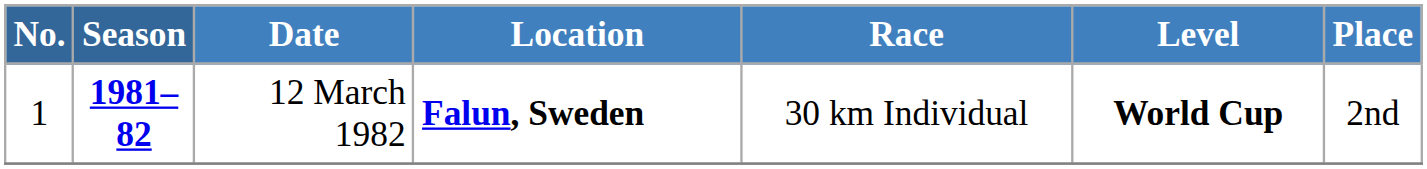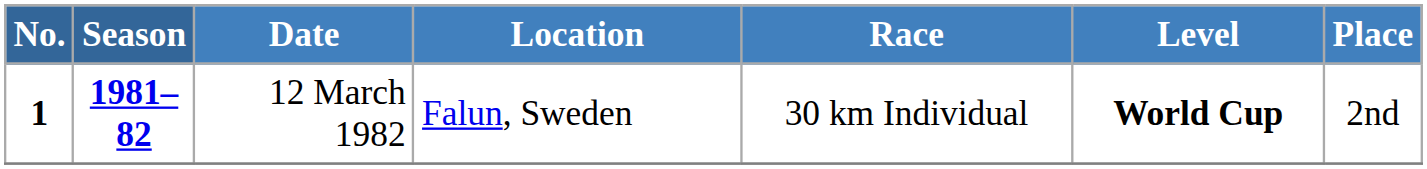(39, 113) normal -> (39, 113) bold
(533, 113) bold -> (527, 113) normal
